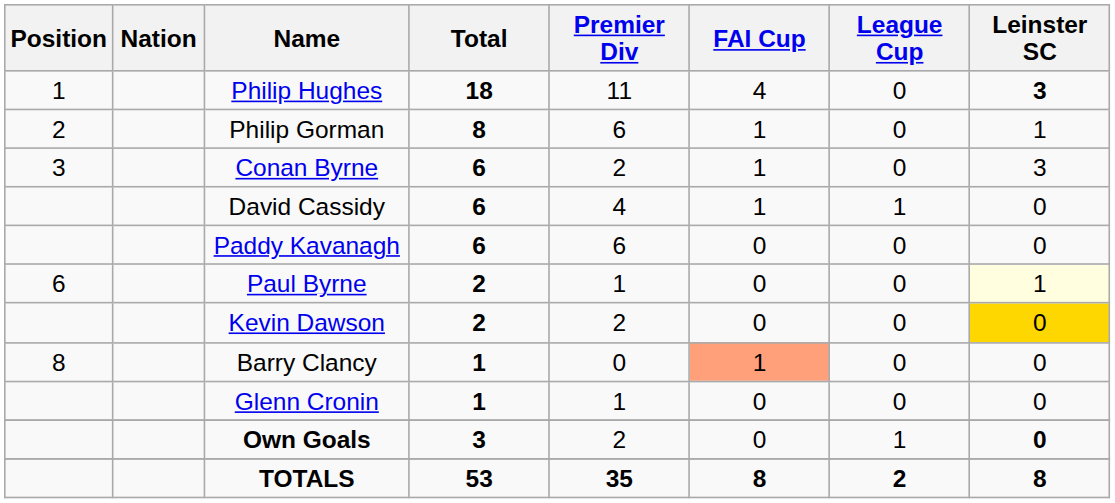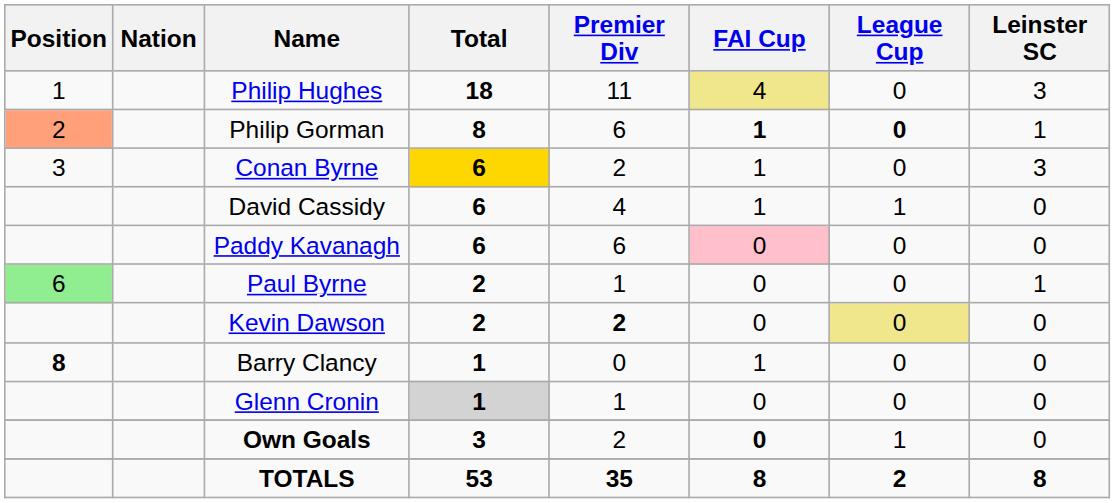(759, 90) no background -> (759, 90) khaki background
(1040, 90) bold -> (1040, 90) normal
(59, 129) no background -> (59, 129) lightsalmon background
(759, 129) normal -> (759, 129) bold
(900, 129) normal -> (900, 129) bold
(479, 168) no background -> (479, 168) gold background
(759, 245) no background -> (759, 245) pink background
(59, 284) no background -> (59, 284) lightgreen background
(1040, 284) lightyellow background -> (1040, 284) no background
(619, 323) normal -> (619, 323) bold
(900, 323) no background -> (900, 323) khaki background
(1040, 323) gold background -> (1040, 323) no background
(59, 362) normal -> (59, 362) bold
(759, 362) lightsalmon background -> (759, 362) no background
(479, 400) no background -> (479, 400) lightgrey background
(759, 439) normal -> (759, 439) bold
(1040, 439) bold -> (1040, 439) normal
